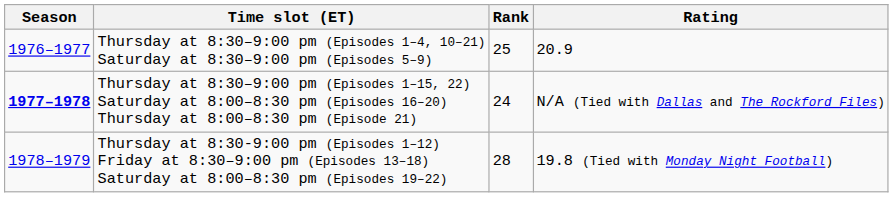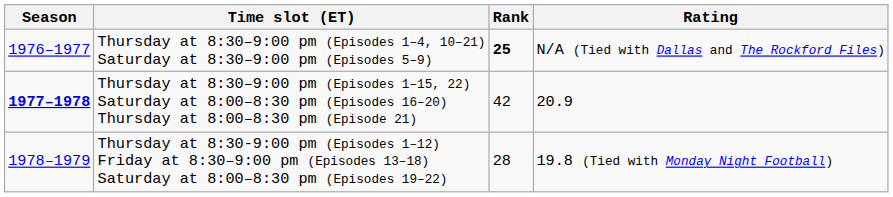(502, 51) normal -> (502, 51) bold
(555, 51) 20.9 -> (711, 51) N/A (Tied with Dallas and The Rockford Files)
(502, 102) 24 -> (502, 102) 42
(711, 102) N/A (Tied with Dallas and The Rockford Files) -> (555, 102) 20.9
